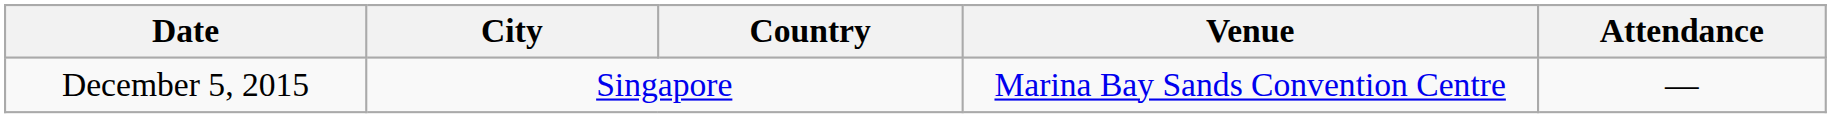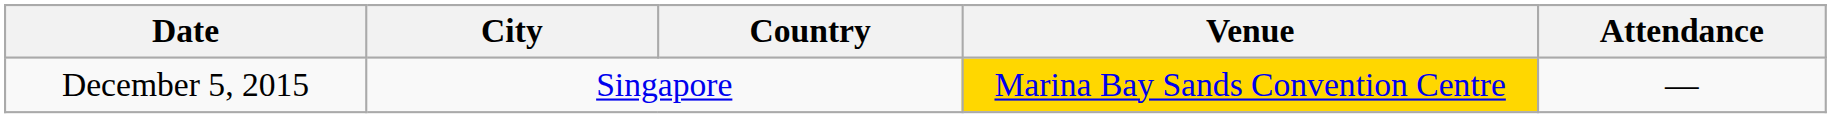(1250, 84) no background -> (1250, 84) gold background
